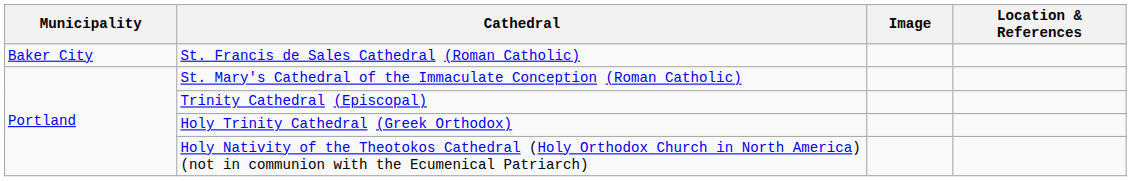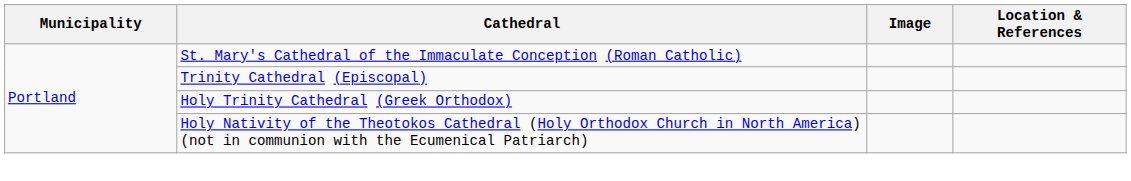- row: (380, 56)
